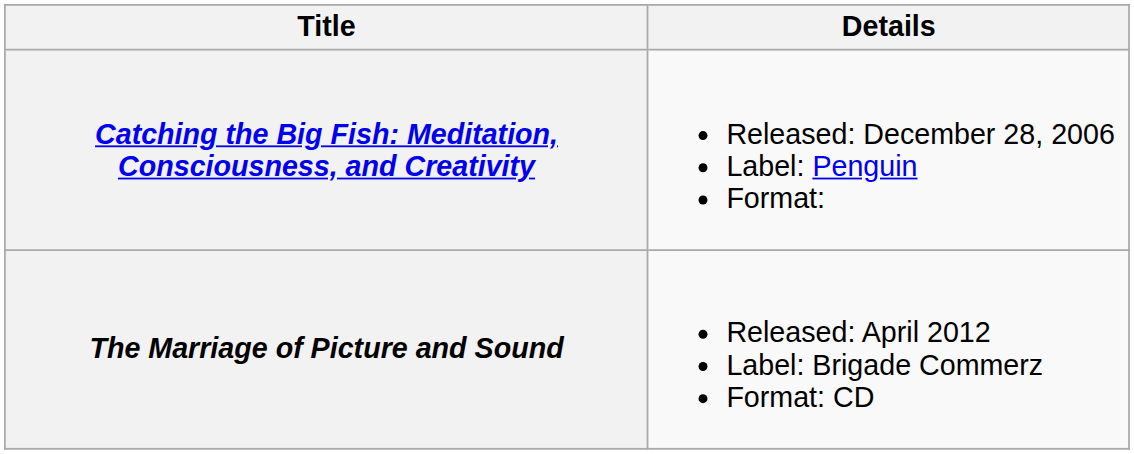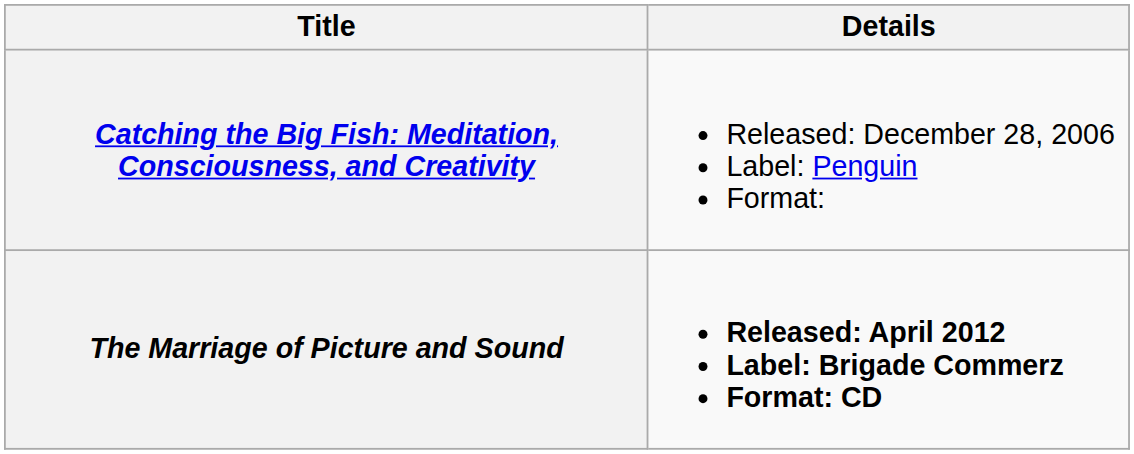(889, 365) normal -> (889, 365) bold
